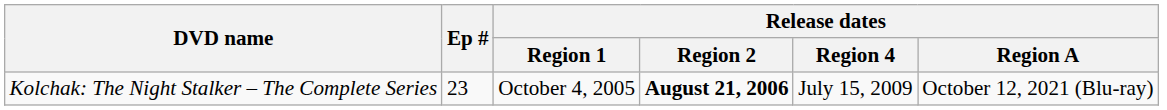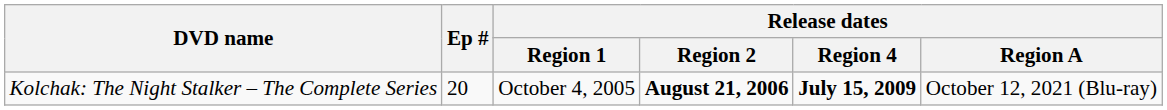(457, 88) 23 -> (457, 88) 20
(855, 88) normal -> (857, 88) bold
